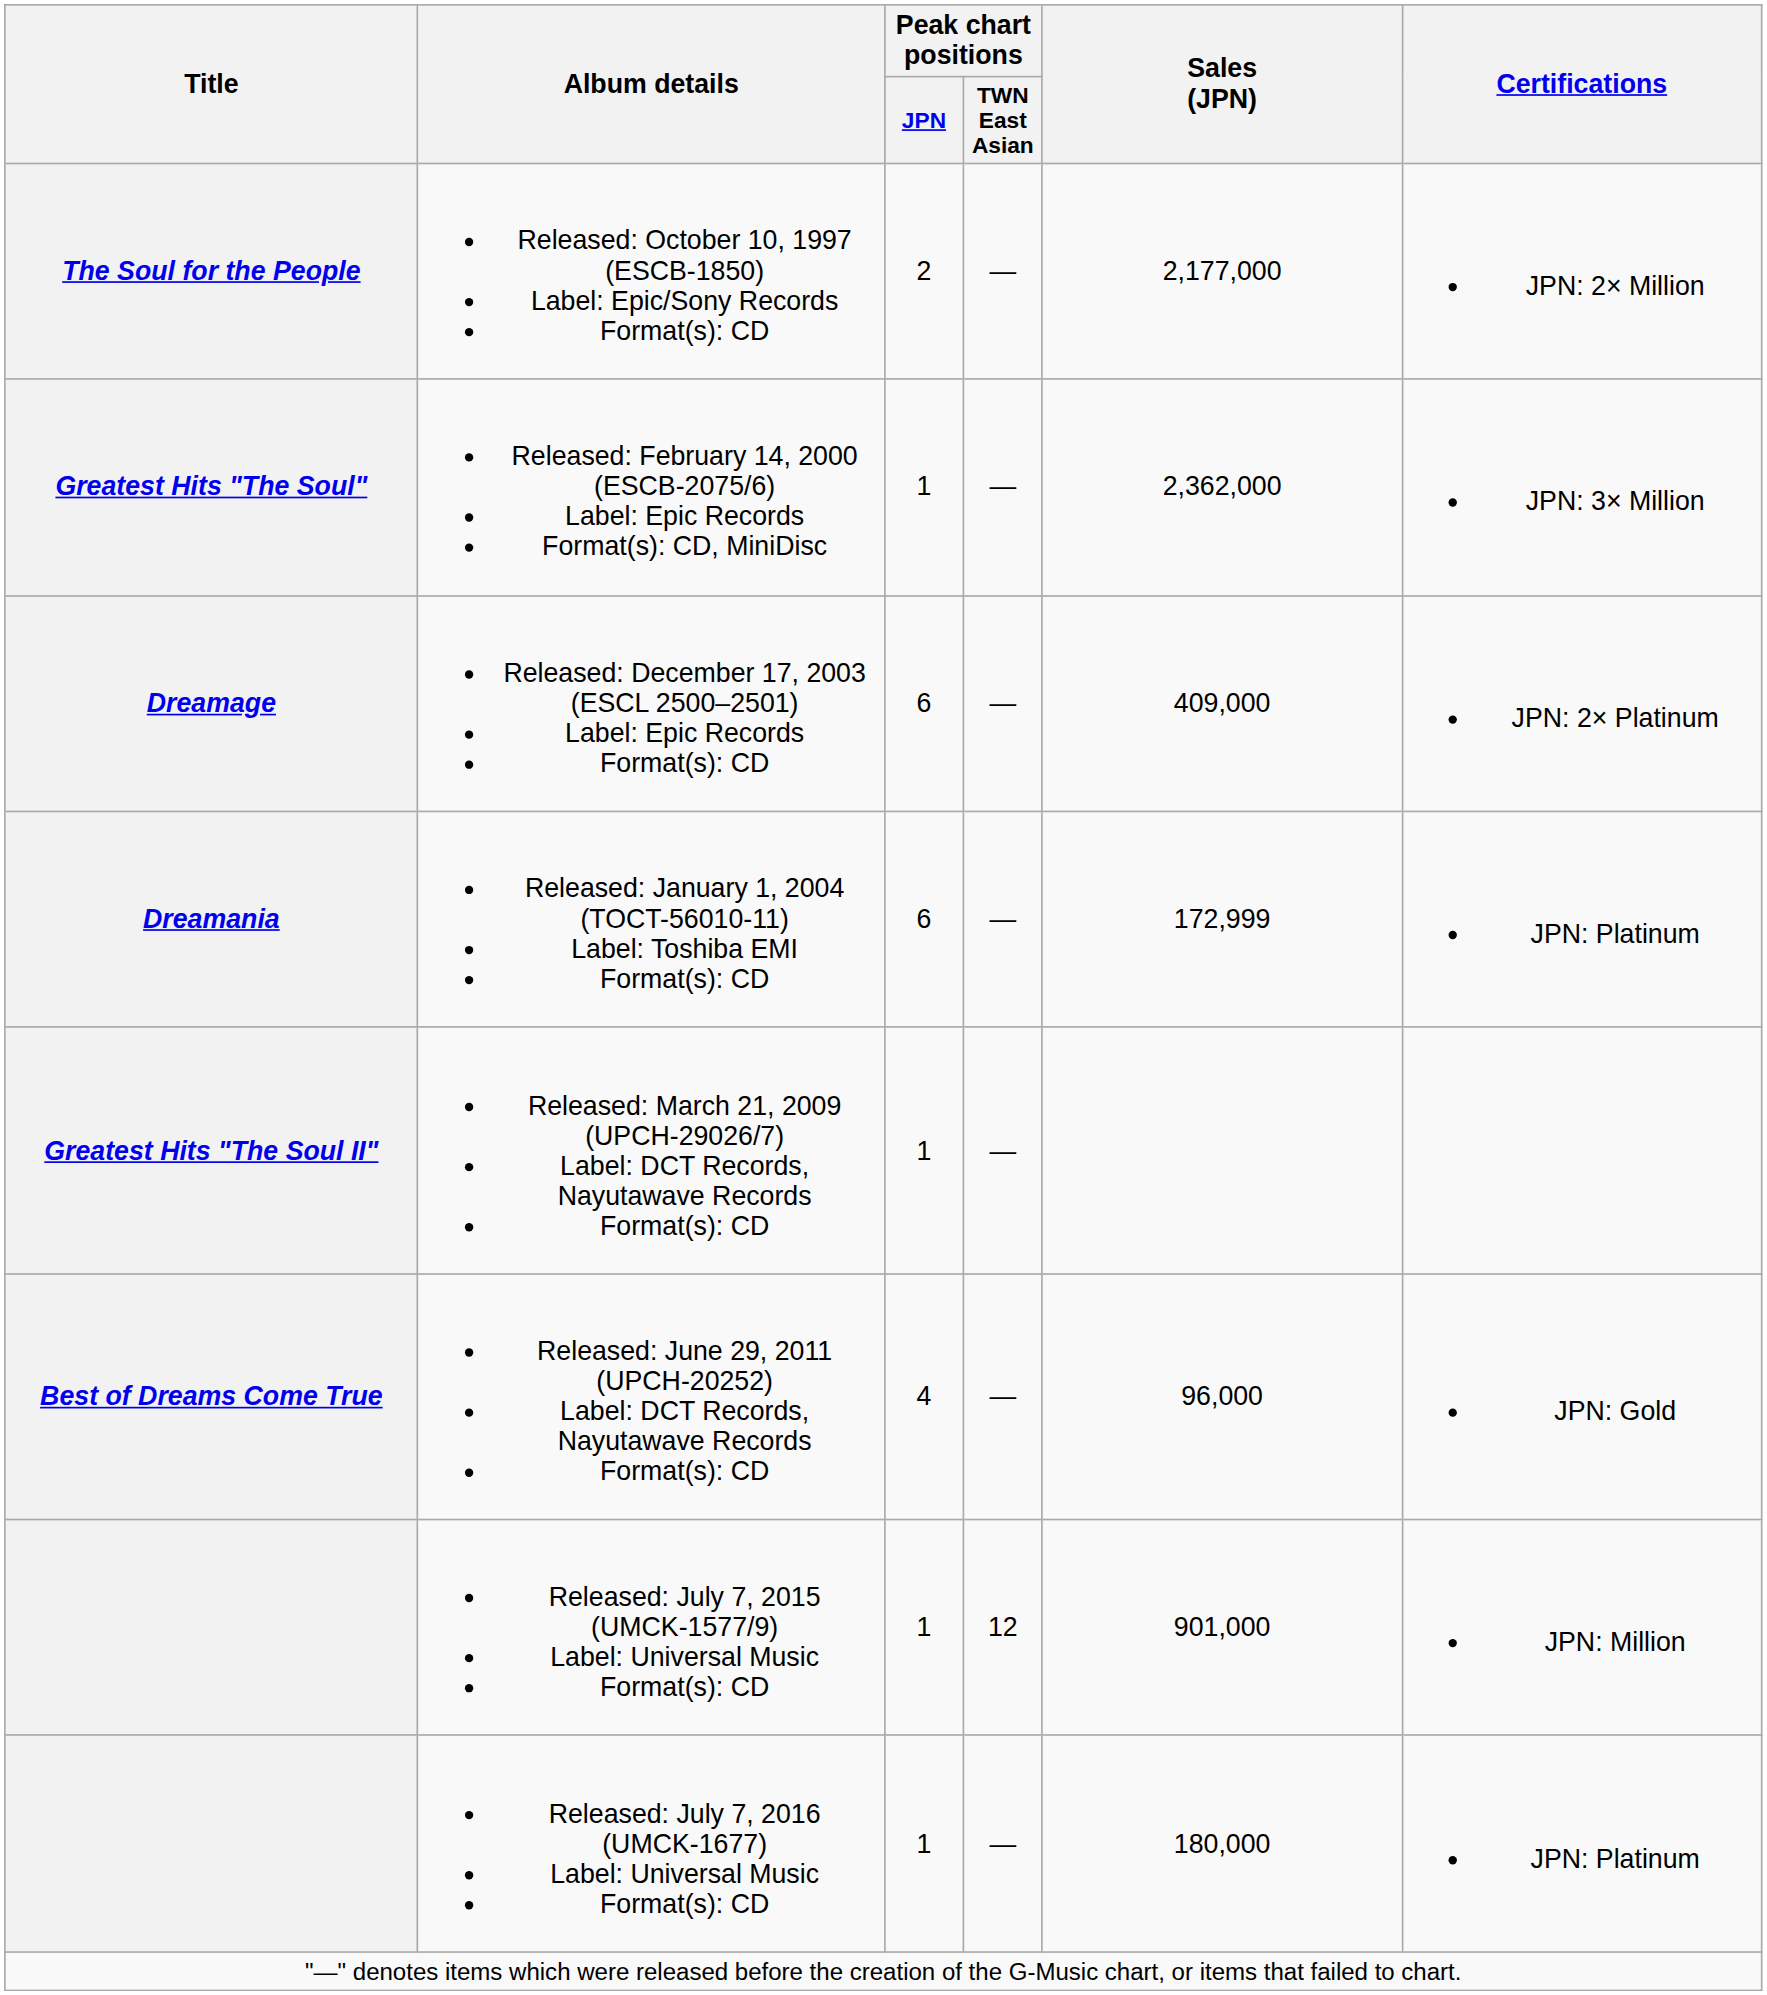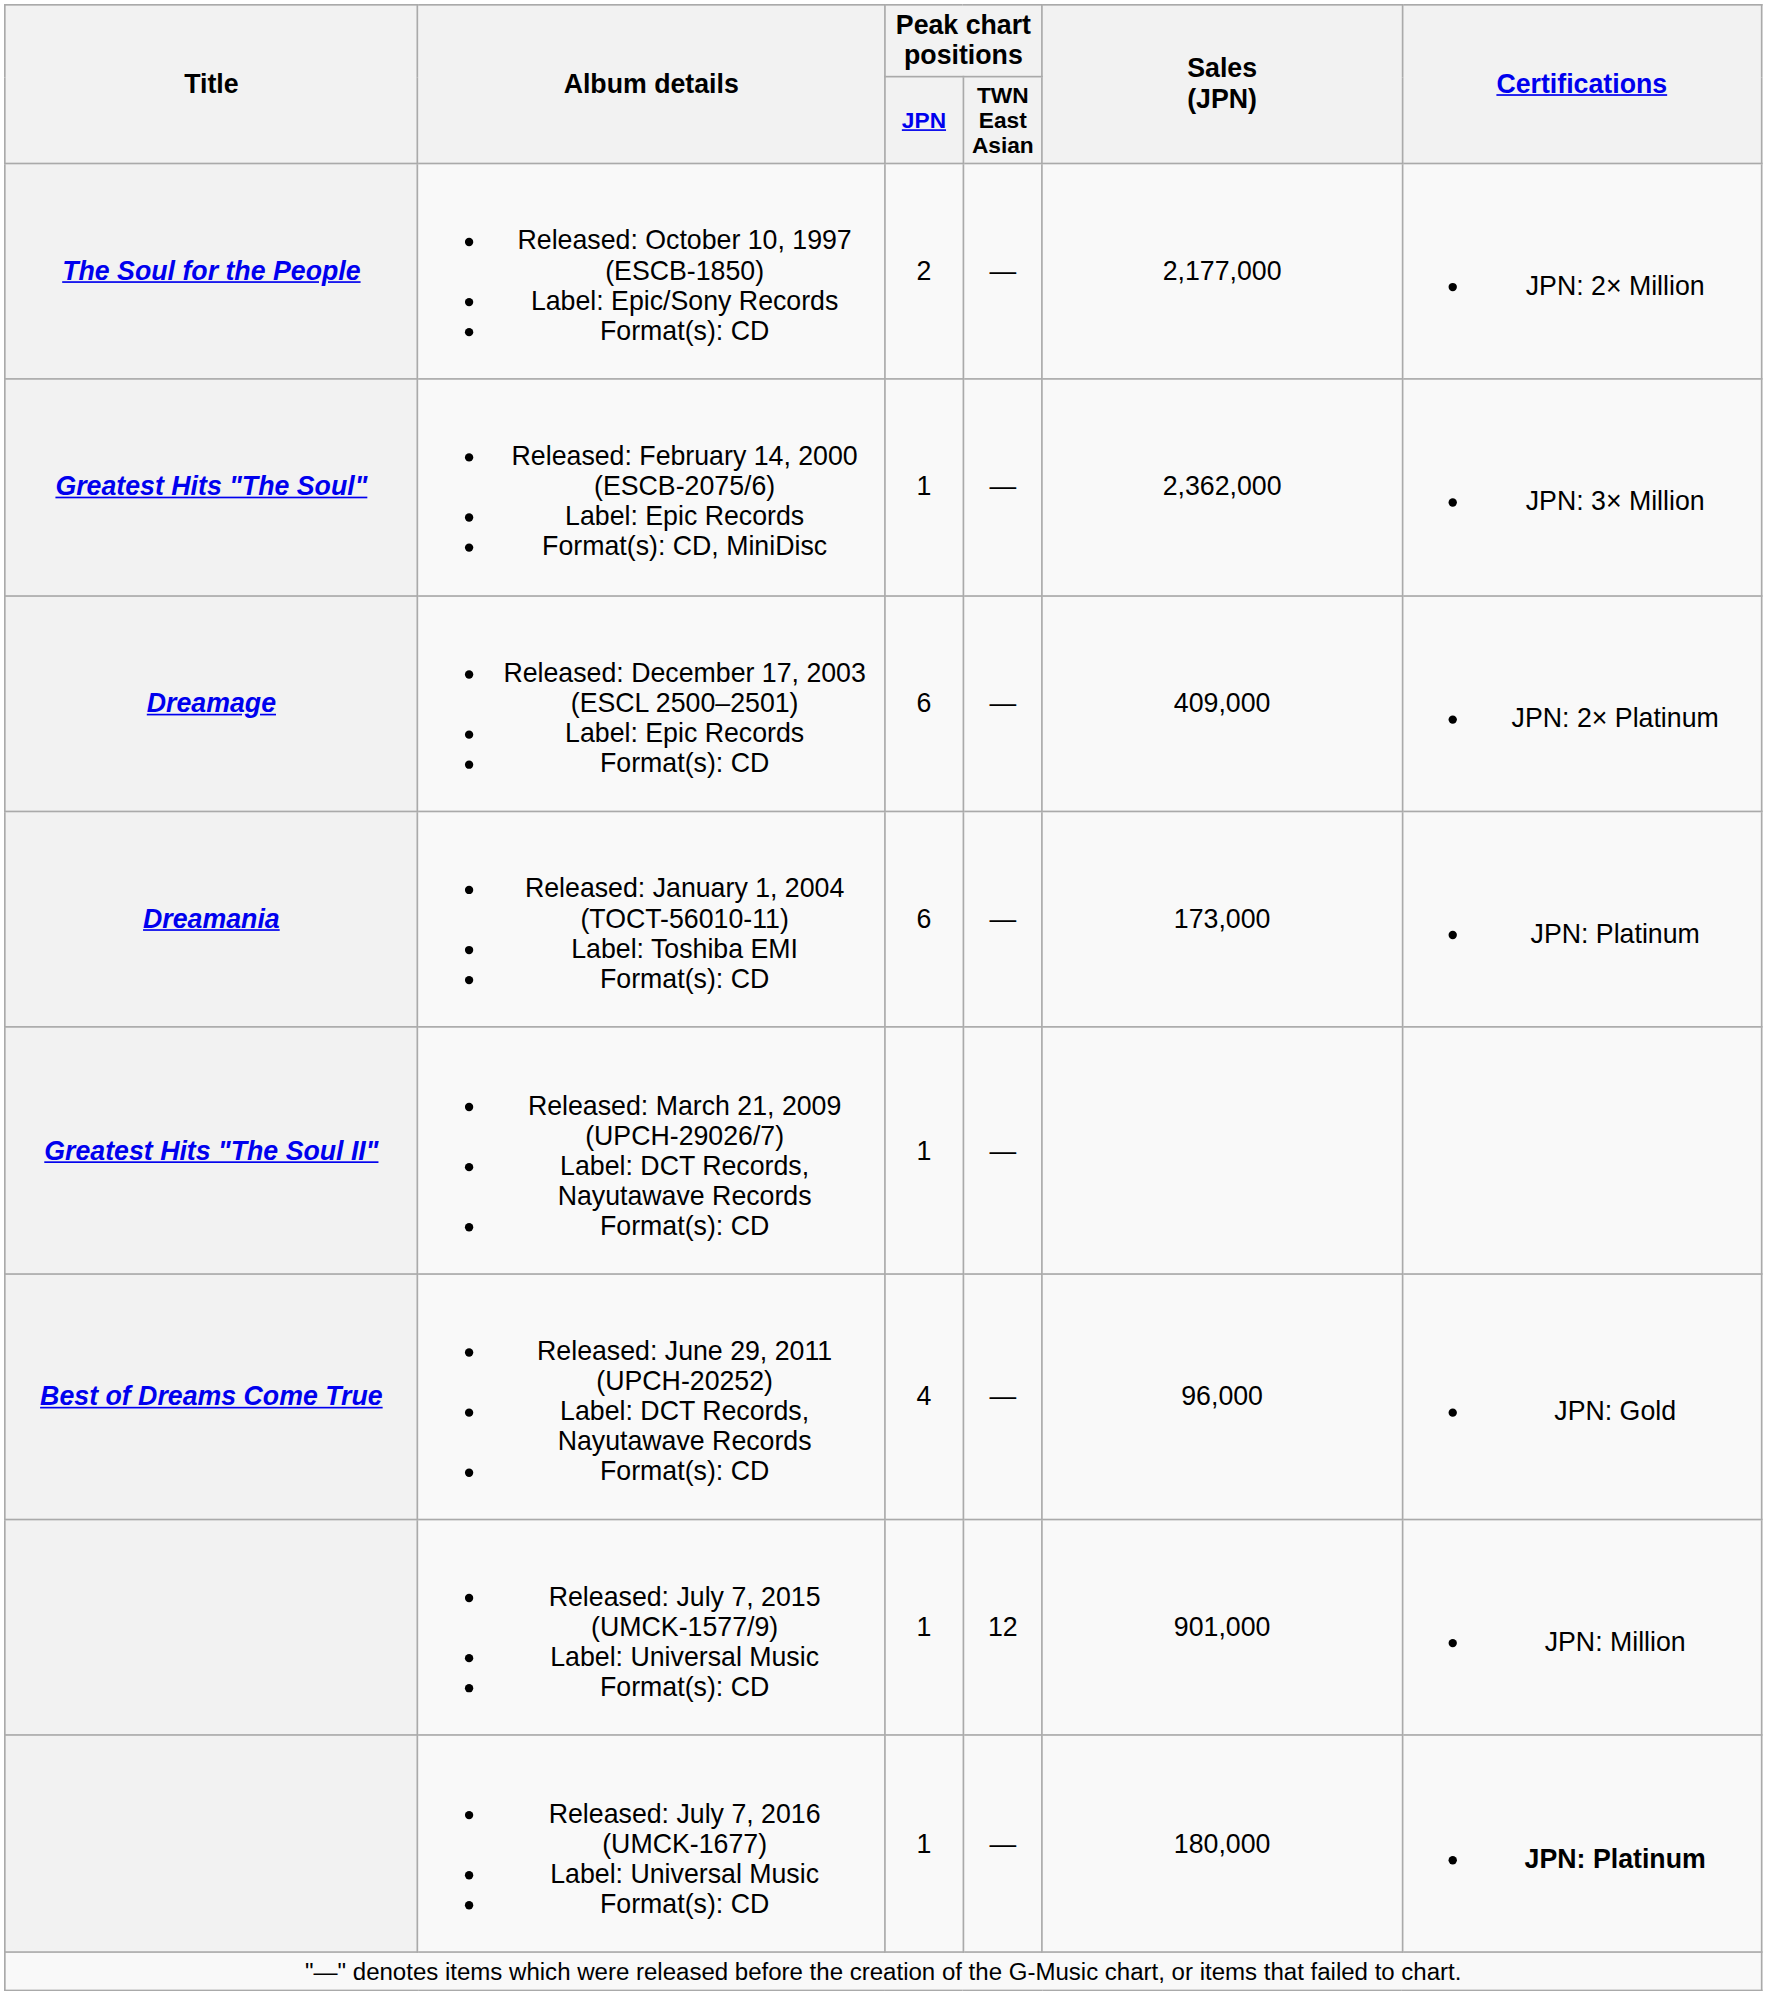(1222, 919) 172,999 -> (1222, 919) 173,000
(1582, 1859) normal -> (1582, 1859) bold
